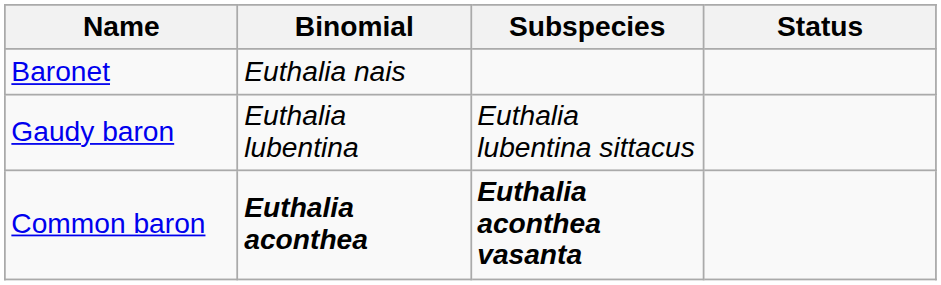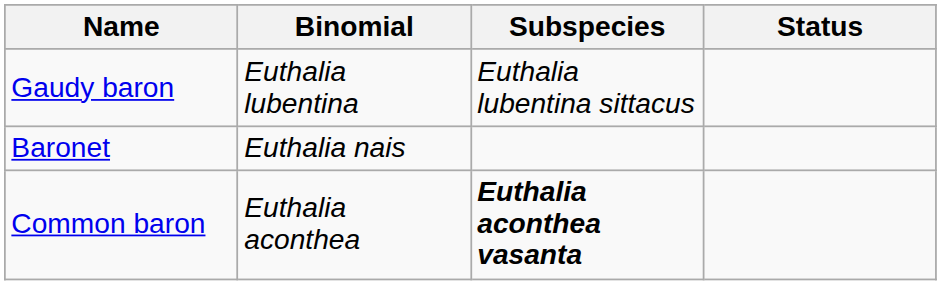rows swapped: (61, 71) <-> (93, 131)
(306, 224) bold -> (302, 224) normal
